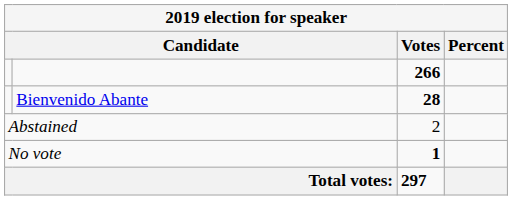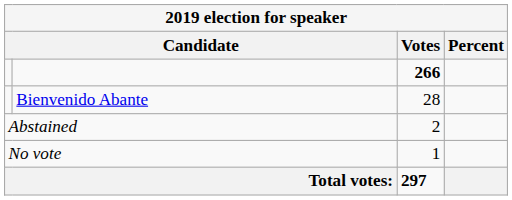(432, 99) bold -> (432, 99) normal
(436, 153) bold -> (436, 153) normal
